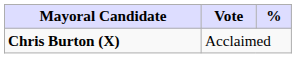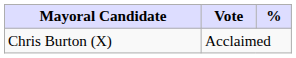(64, 40) bold -> (60, 40) normal
